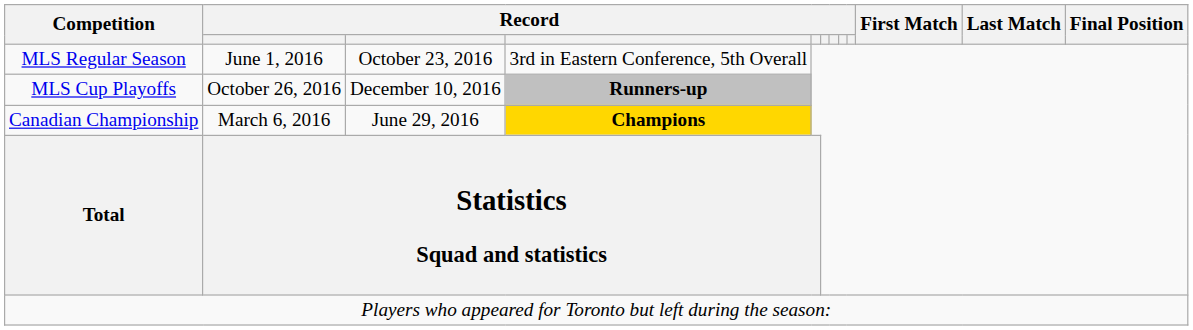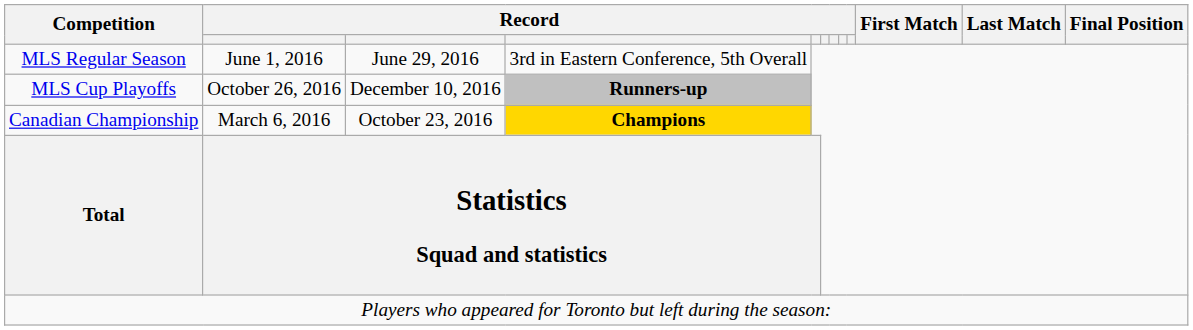(425, 59) October 23, 2016 -> (425, 59) June 29, 2016
(425, 119) June 29, 2016 -> (425, 119) October 23, 2016
